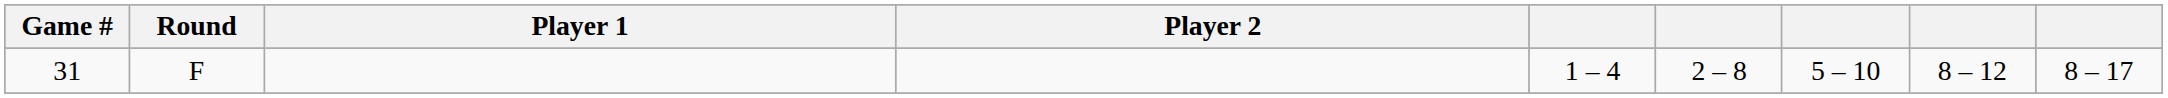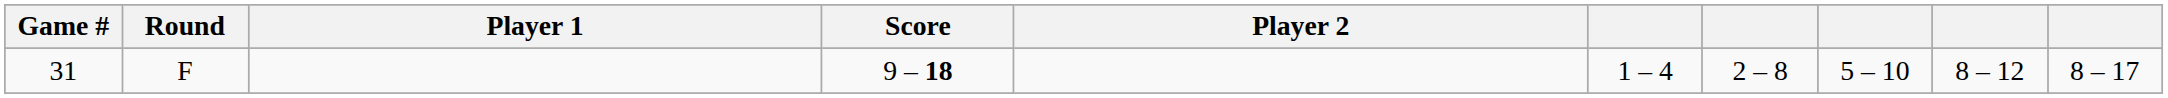+ column: (918, 26)
